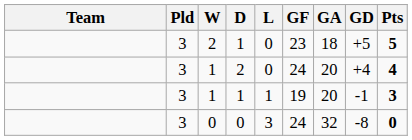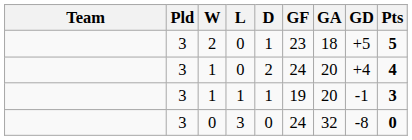columns swapped: (269, 17) <-> (240, 17)
